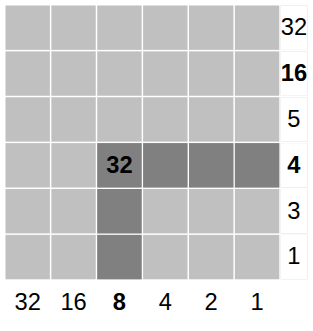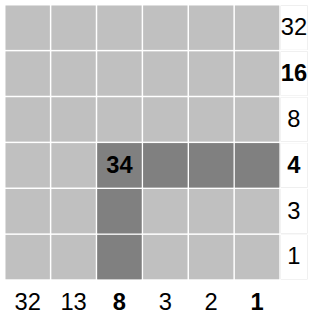(294, 119) 5 -> (294, 119) 8
(119, 165) 32 -> (119, 165) 34
(74, 302) 16 -> (74, 302) 13
(165, 302) 4 -> (165, 302) 3
(257, 302) normal -> (257, 302) bold
